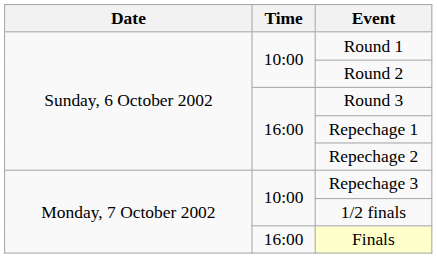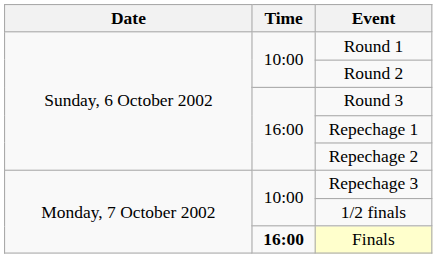(284, 239) normal -> (284, 239) bold
